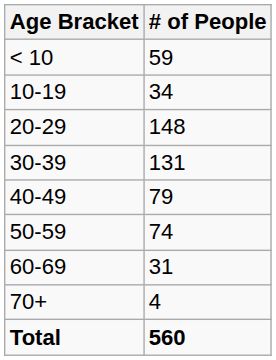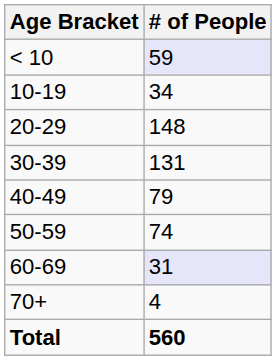(161, 57) no background -> (161, 57) lavender background
(161, 267) no background -> (161, 267) lavender background
